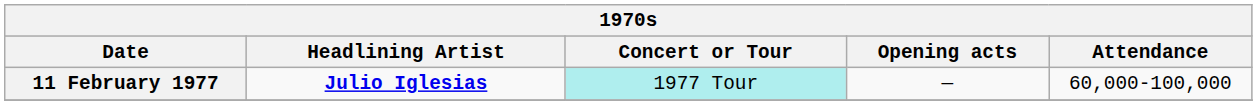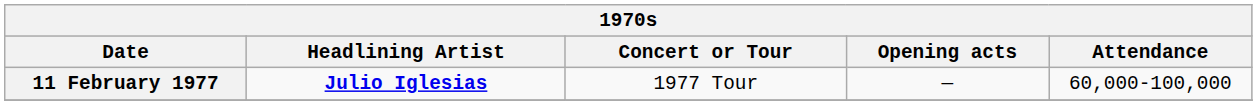(706, 84) paleturquoise background -> (706, 84) no background
